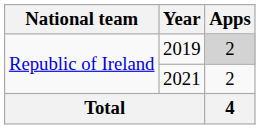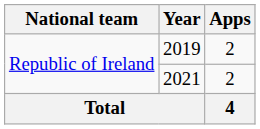(230, 49) lightgrey background -> (230, 49) no background
